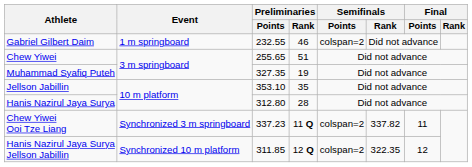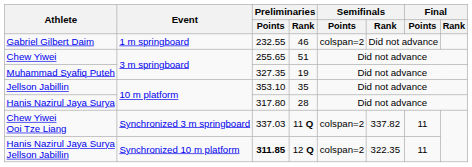(271, 103) 312.80 -> (271, 103) 317.80
(271, 124) 337.23 -> (271, 124) 337.03
(271, 150) normal -> (271, 150) bold
(422, 150) 12 -> (422, 150) 11
